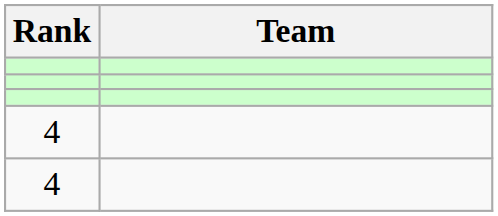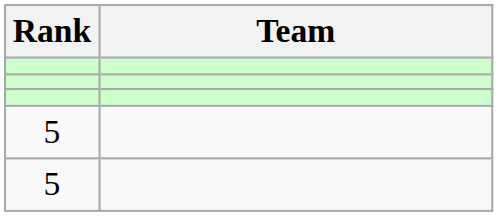(52, 130) 4 -> (52, 130) 5
(52, 184) 4 -> (52, 184) 5
